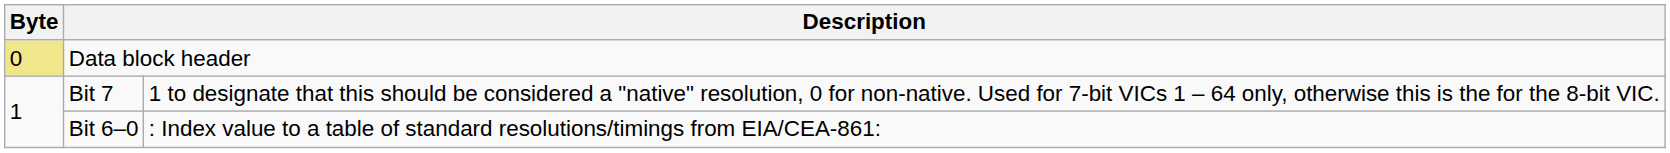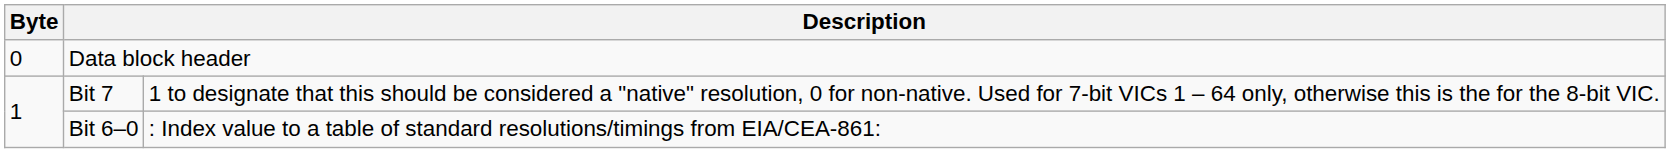(16, 57) khaki background -> (16, 57) no background
